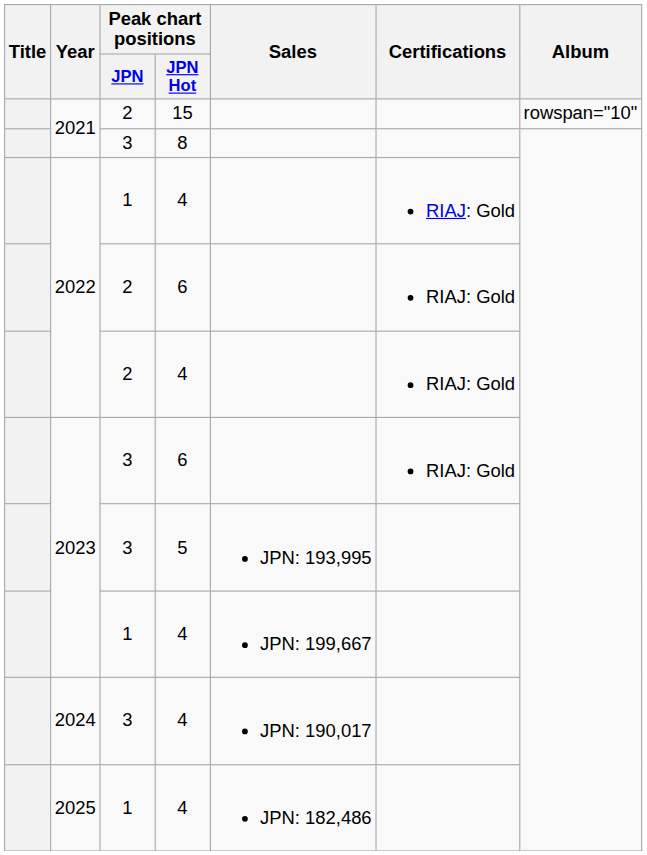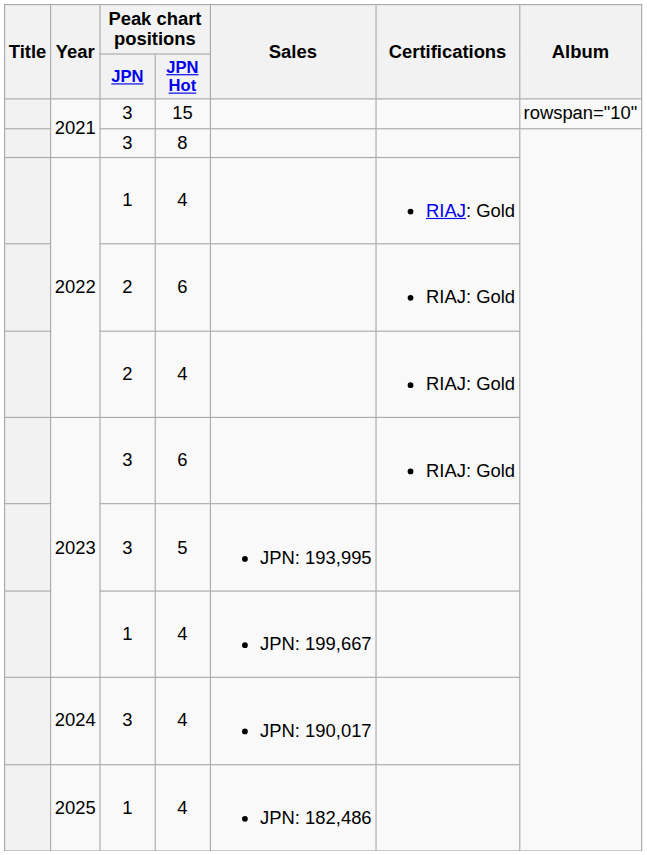(127, 113) 2 -> (127, 113) 3
